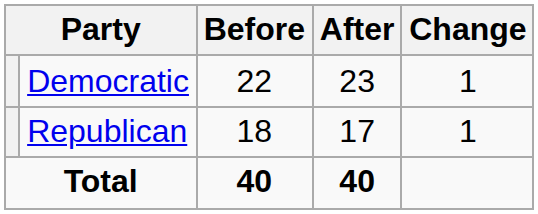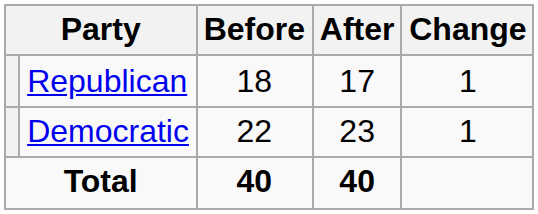rows swapped: (108, 80) <-> (107, 131)
